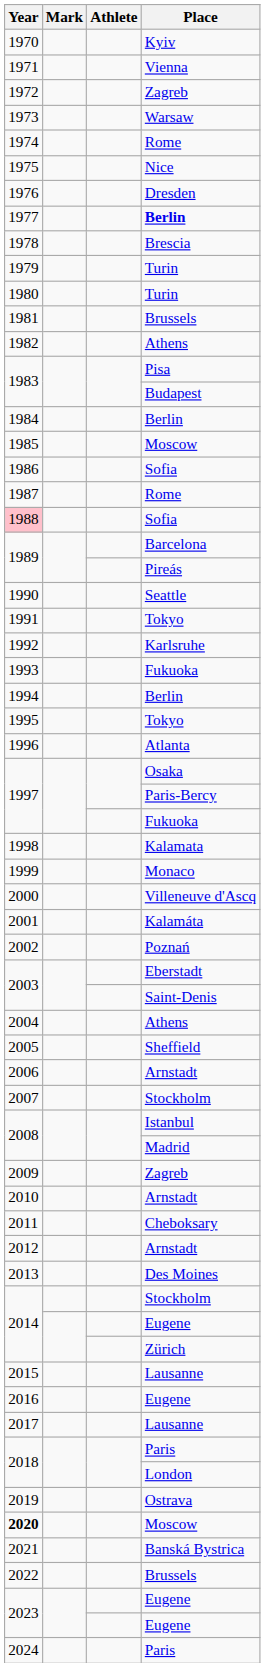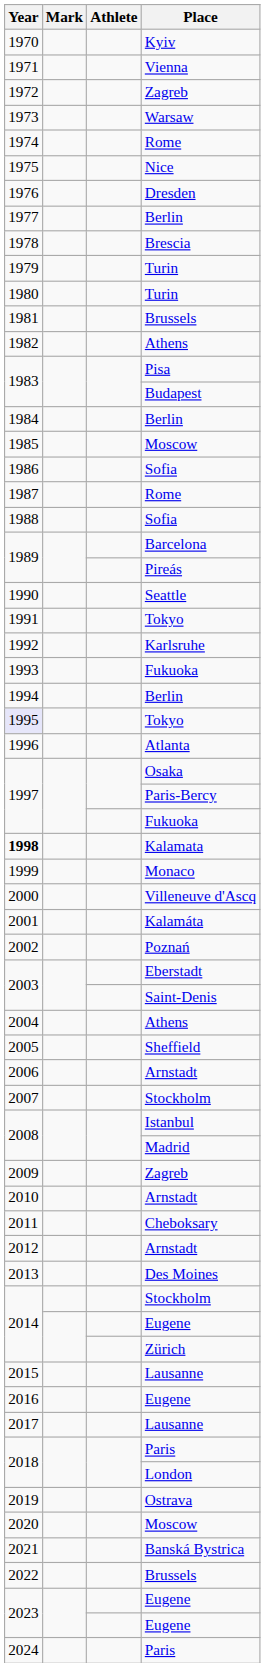(165, 217) bold -> (164, 217) normal
(23, 519) pink background -> (23, 519) no background
(23, 720) no background -> (23, 720) lavender background
(23, 845) normal -> (23, 845) bold
(23, 1524) bold -> (23, 1524) normal
